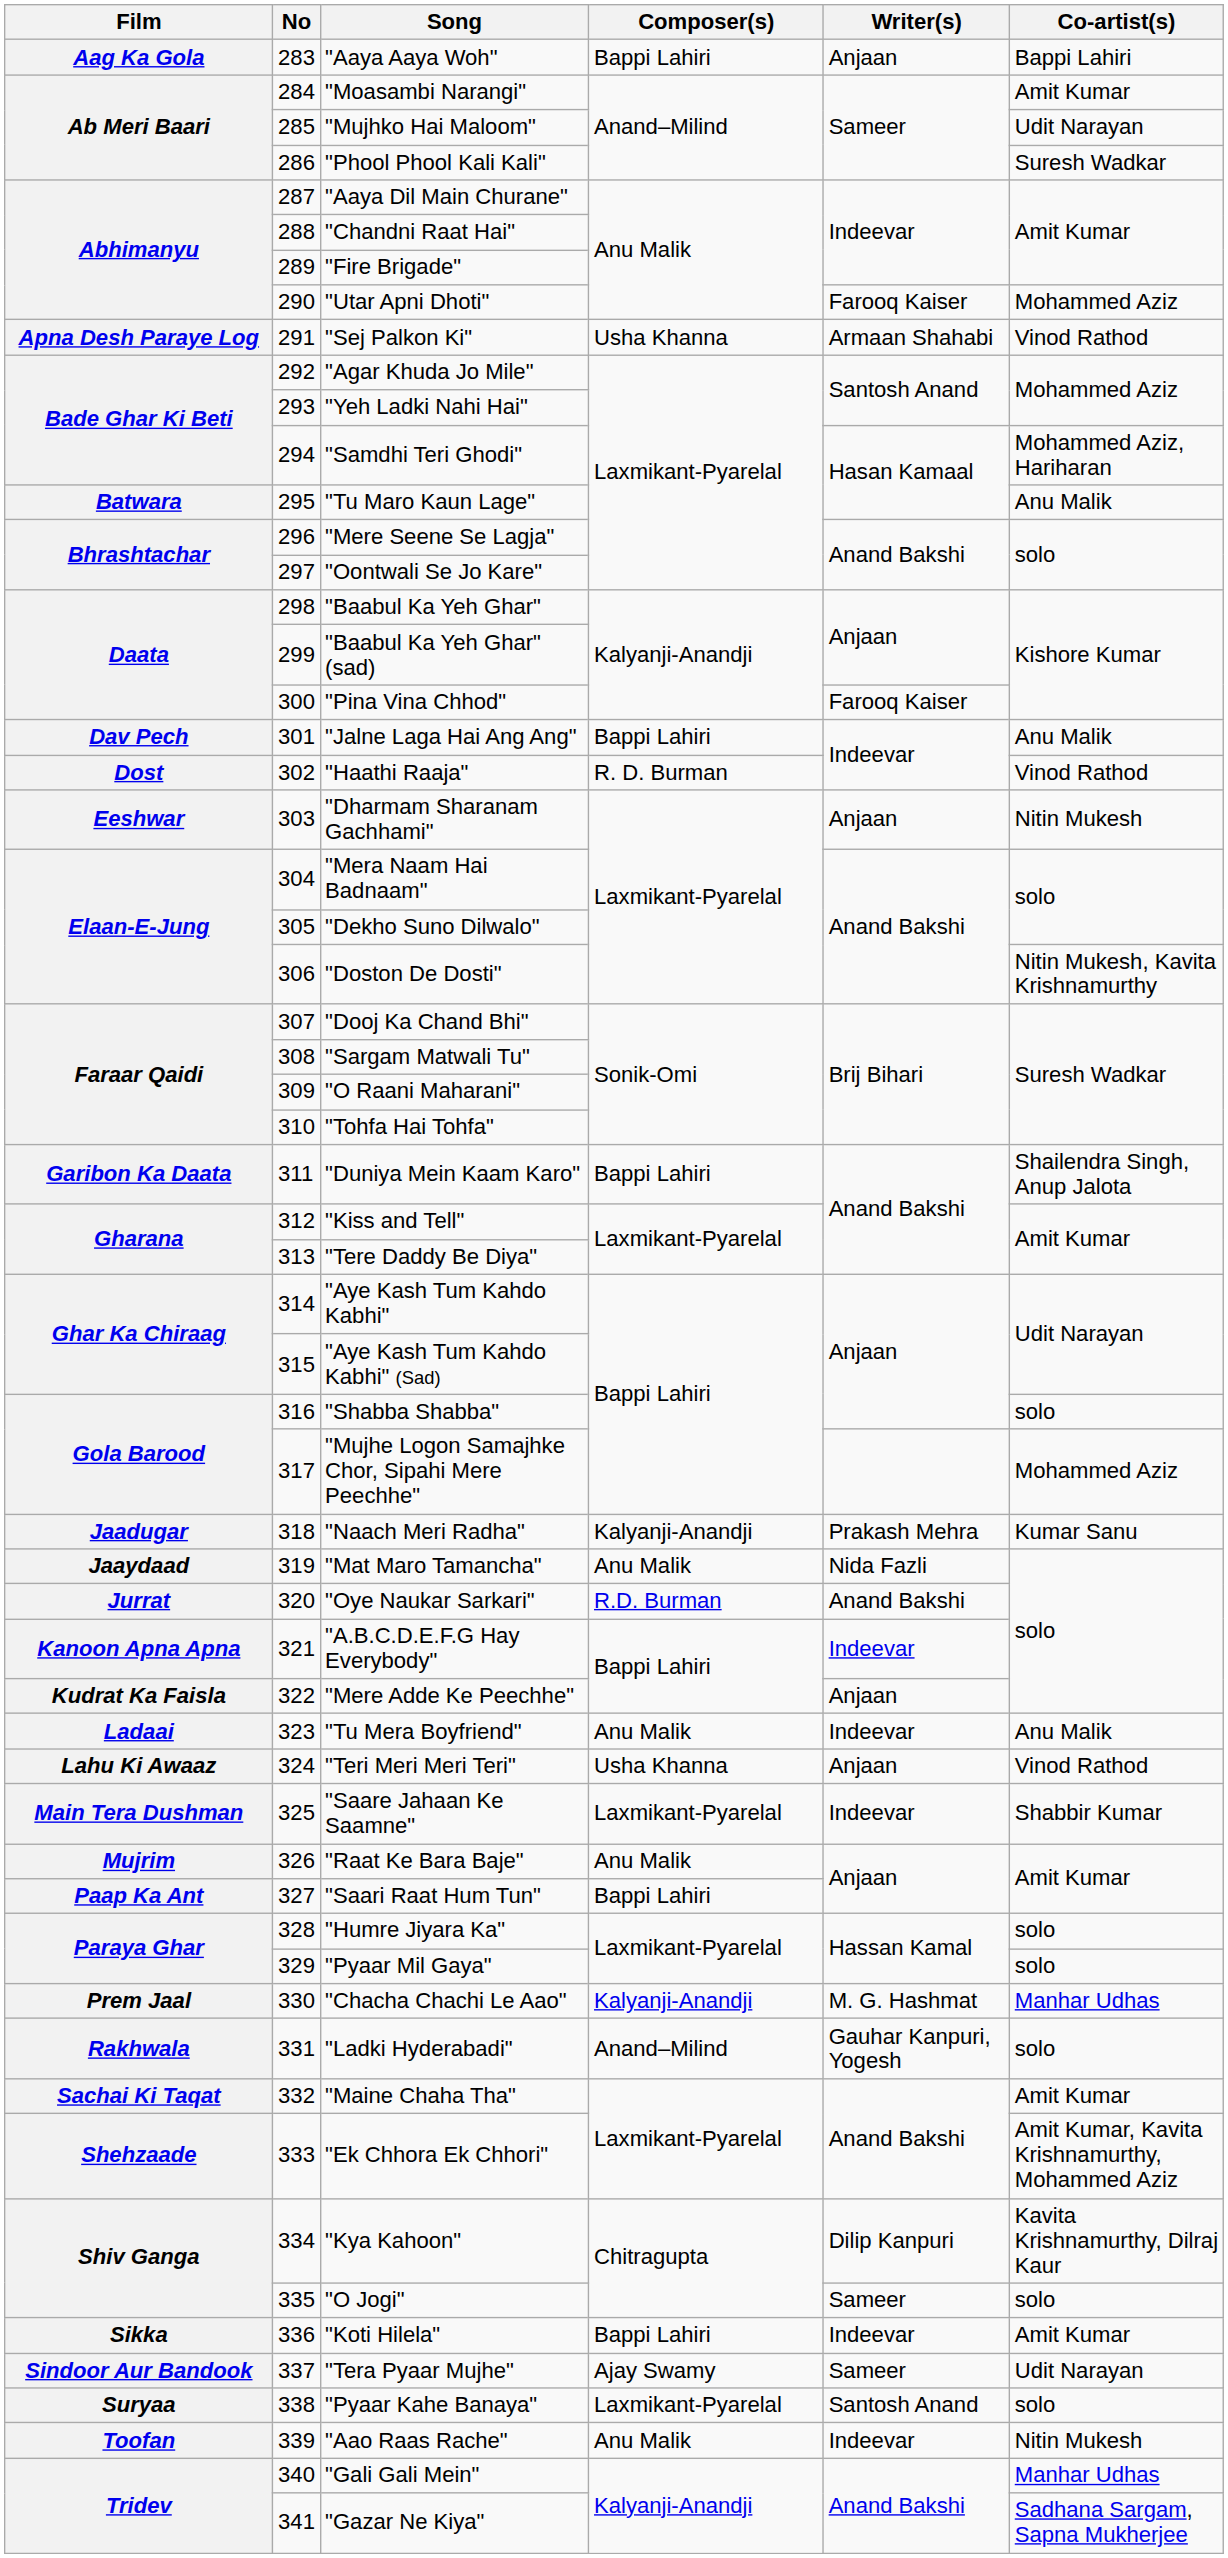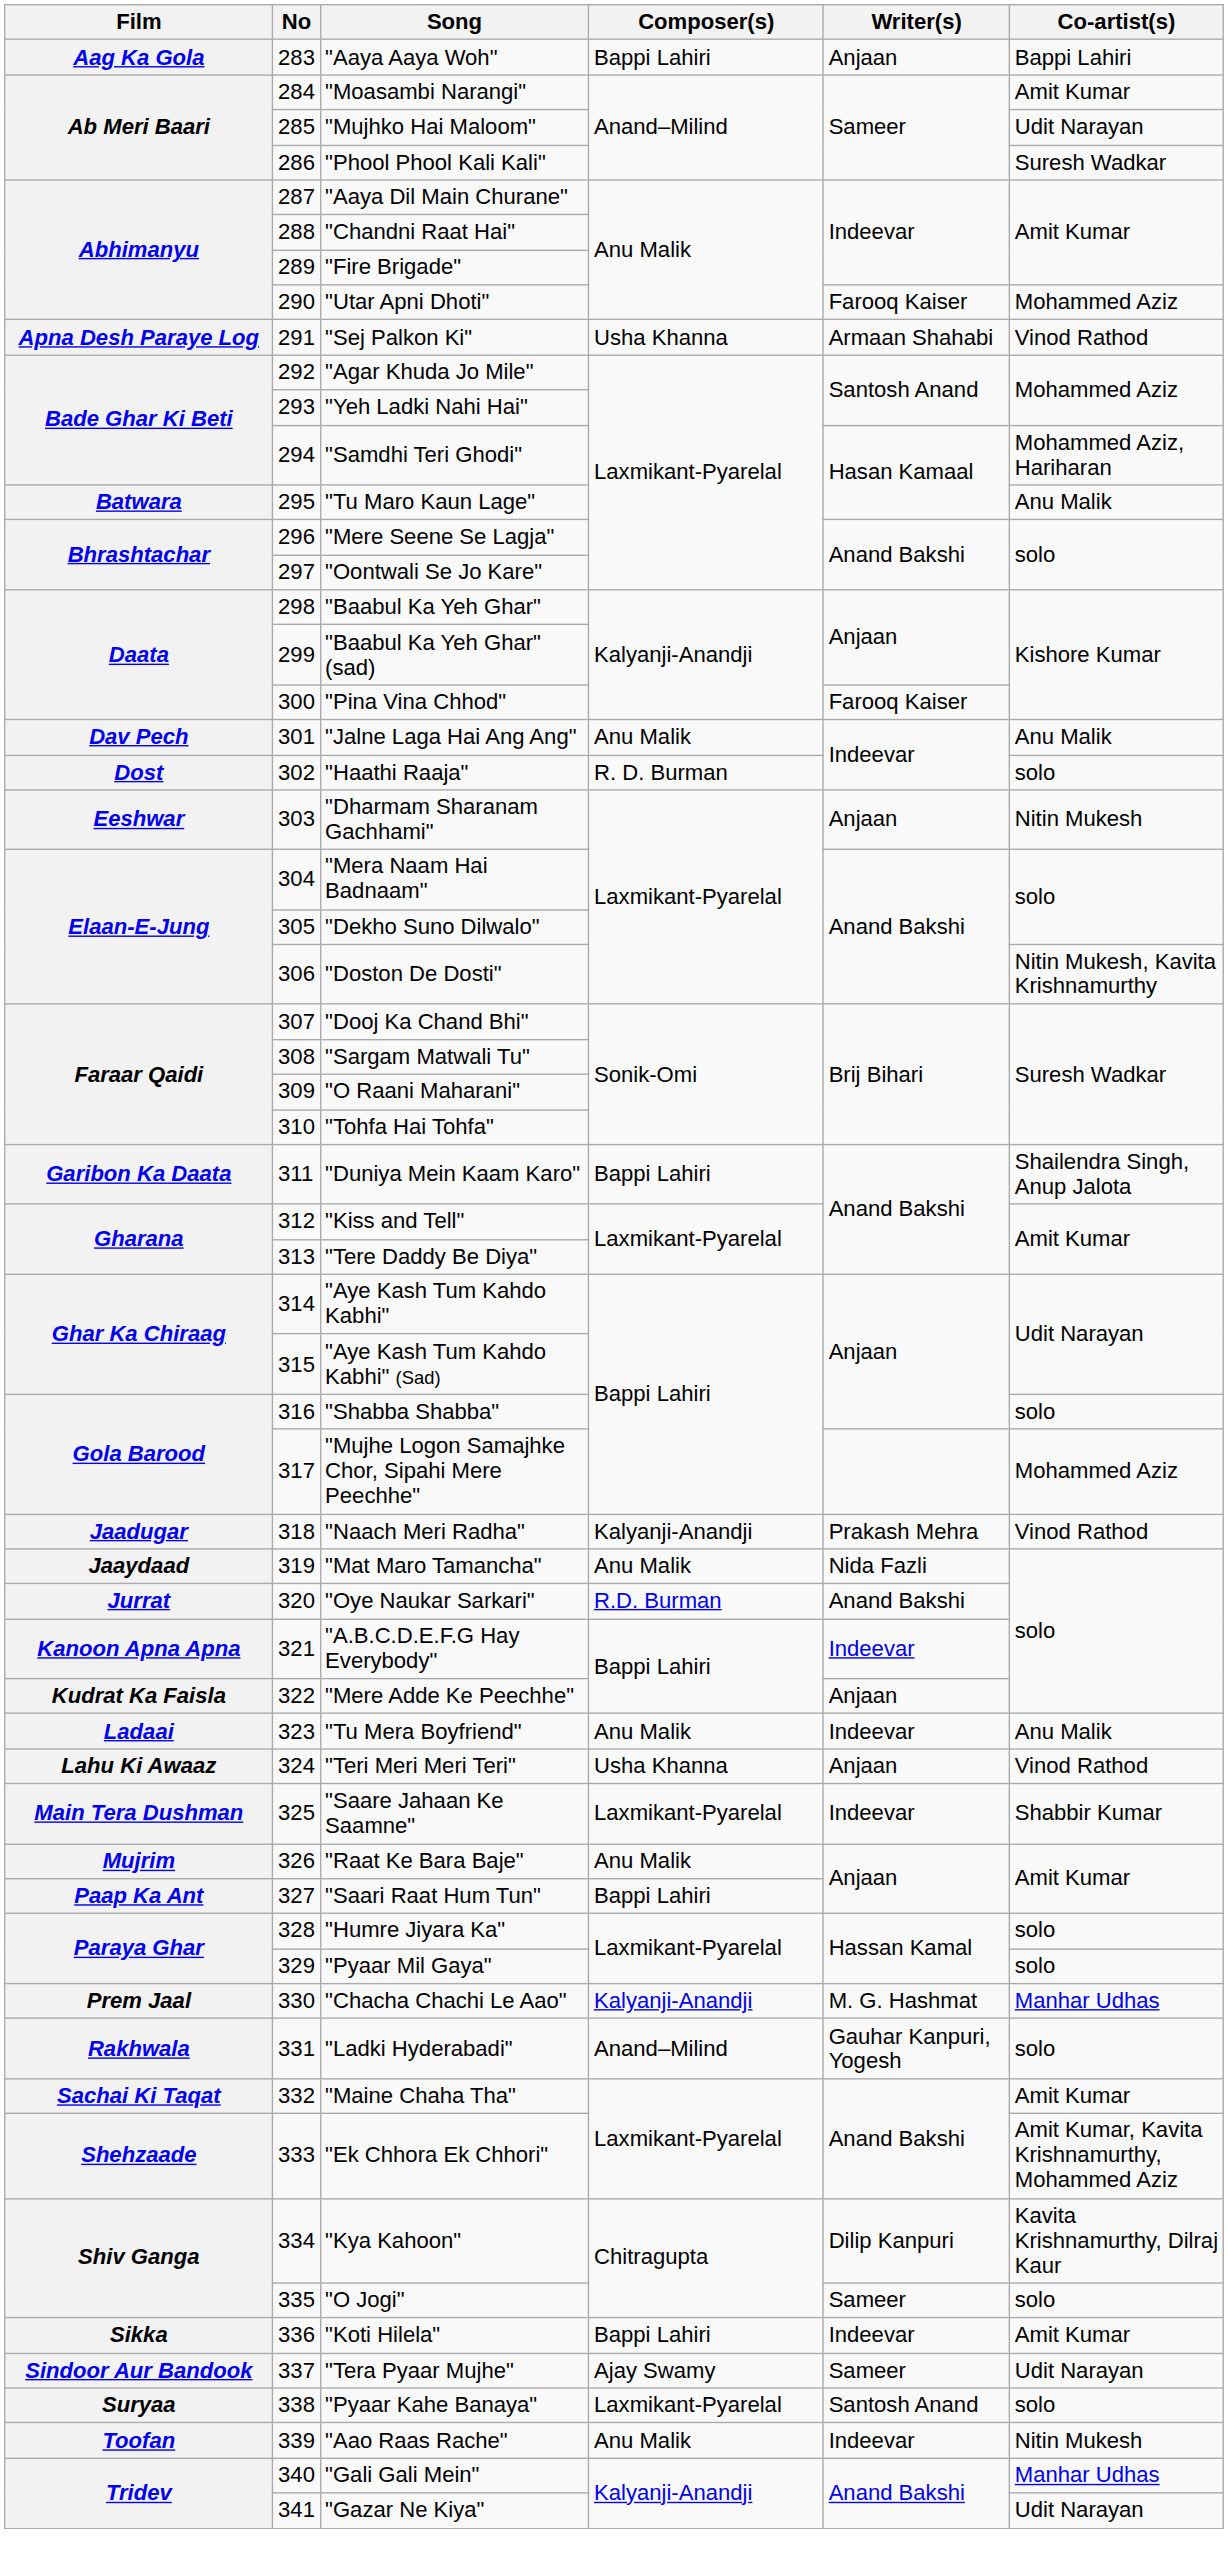(652, 737) Bappi Lahiri -> (643, 737) Anu Malik
(1081, 772) Vinod Rathod -> (1035, 772) solo
(1076, 1531) Kumar Sanu -> (1081, 1531) Vinod Rathod
(1104, 2522) Sadhana Sargam, Sapna Mukherjee -> (1079, 2510) Udit Narayan
